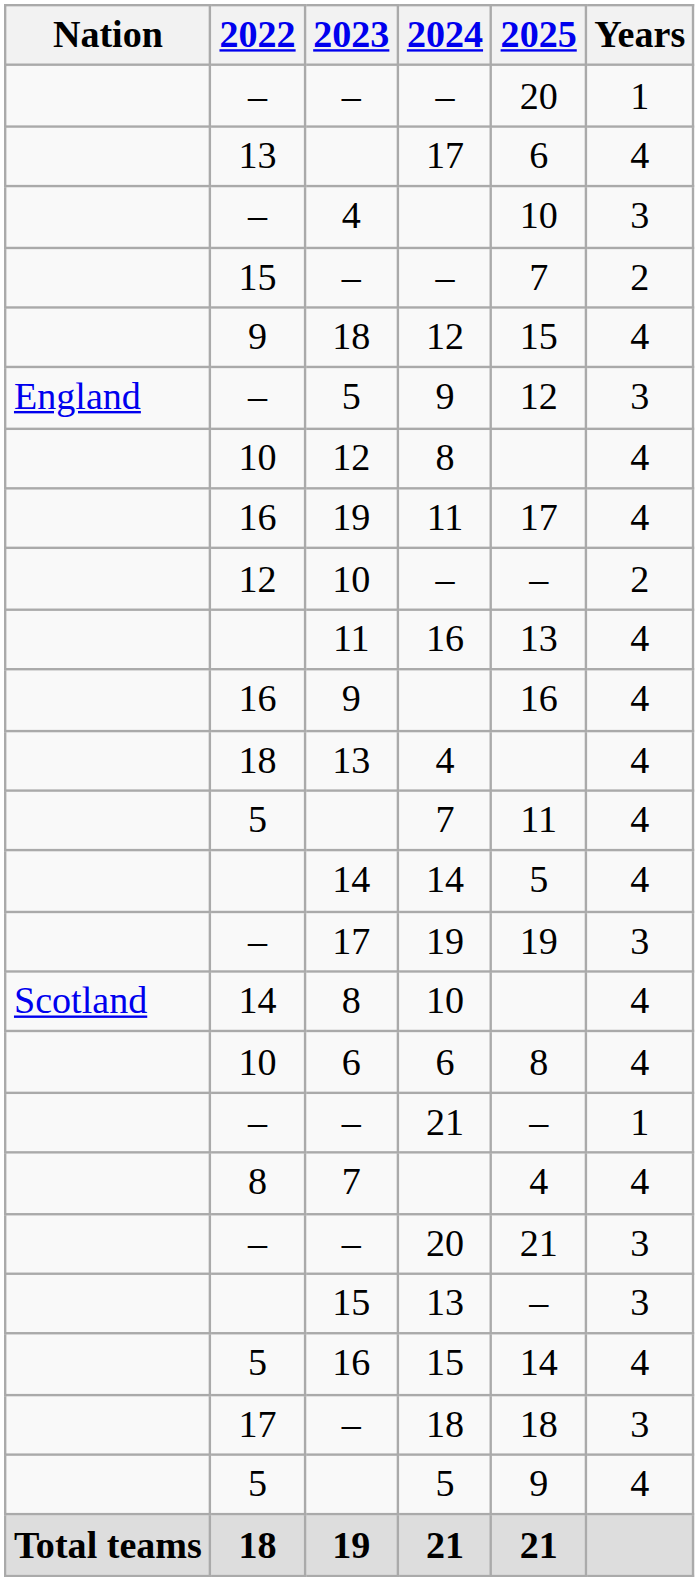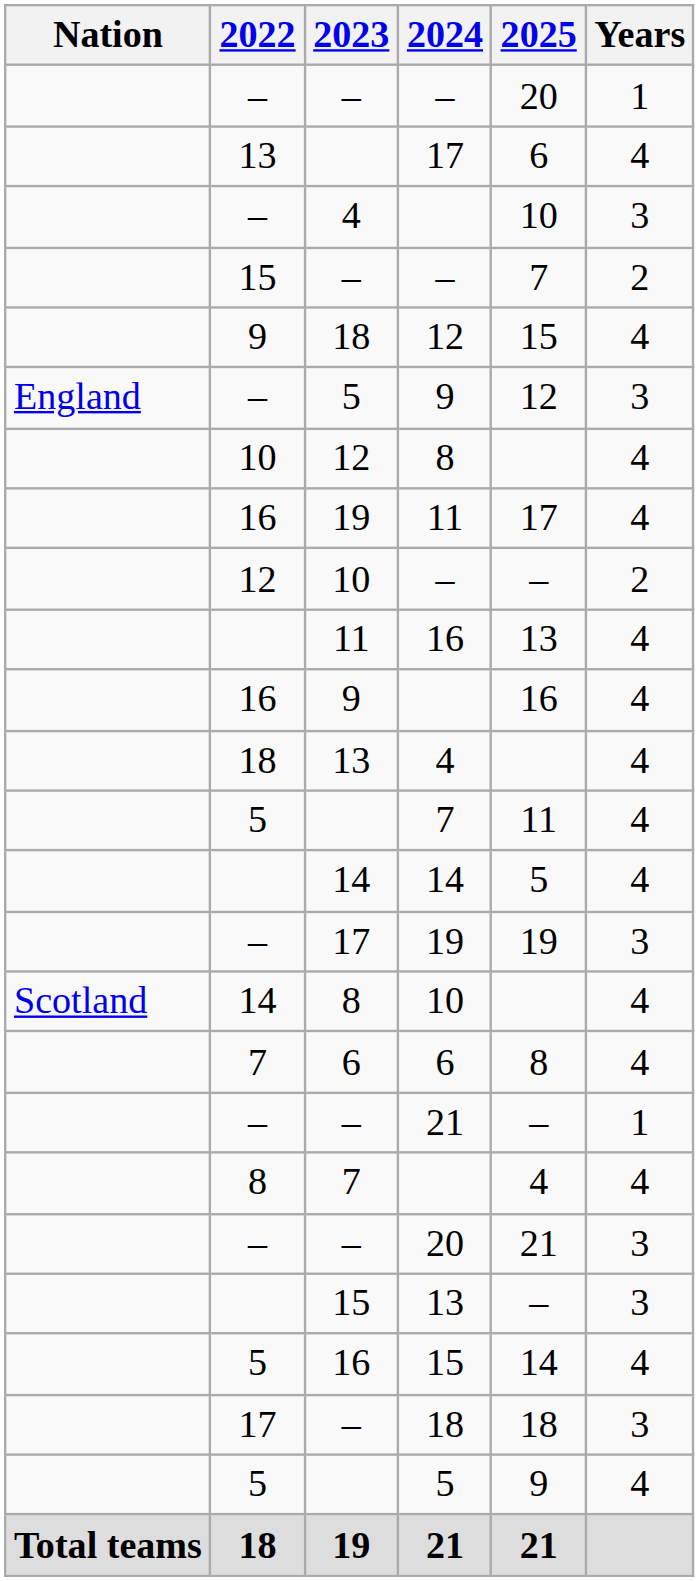(258, 1061) 10 -> (258, 1061) 7
